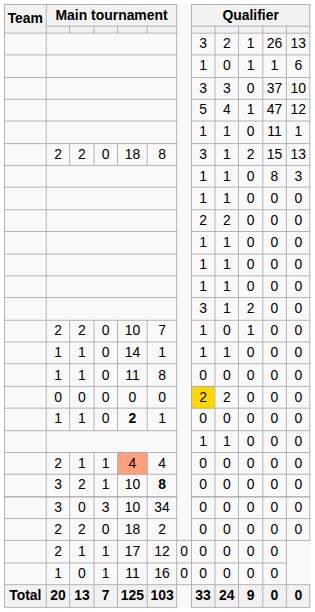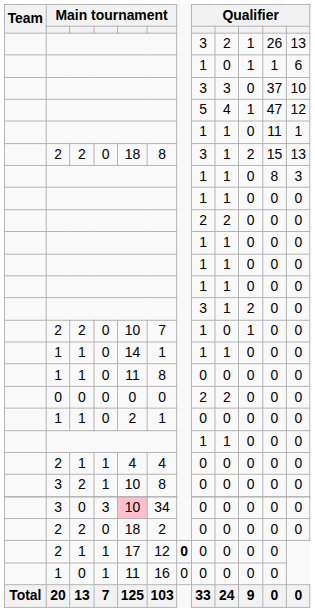(203, 397) gold background -> (203, 397) no background
(132, 419) bold -> (132, 419) normal
(132, 463) lightsalmon background -> (132, 463) no background
(162, 485) bold -> (162, 485) normal
(132, 507) no background -> (132, 507) pink background
(184, 551) normal -> (184, 551) bold
